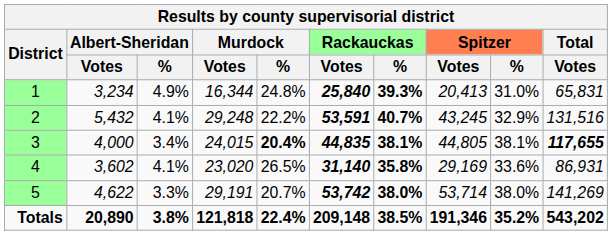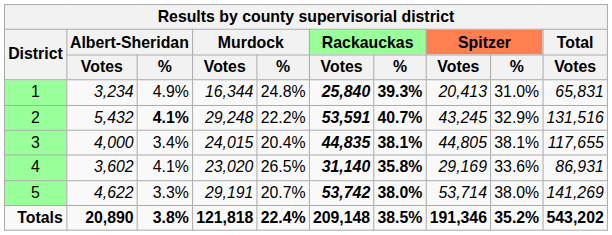(171, 117) normal -> (171, 117) bold
(283, 142) bold -> (283, 142) normal
(576, 142) bold -> (576, 142) normal
